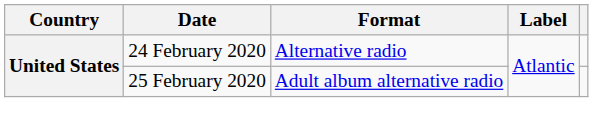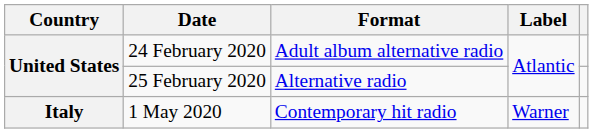(341, 50) Alternative radio -> (389, 50) Adult album alternative radio
(389, 81) Adult album alternative radio -> (341, 81) Alternative radio
+ row: (175, 111)
